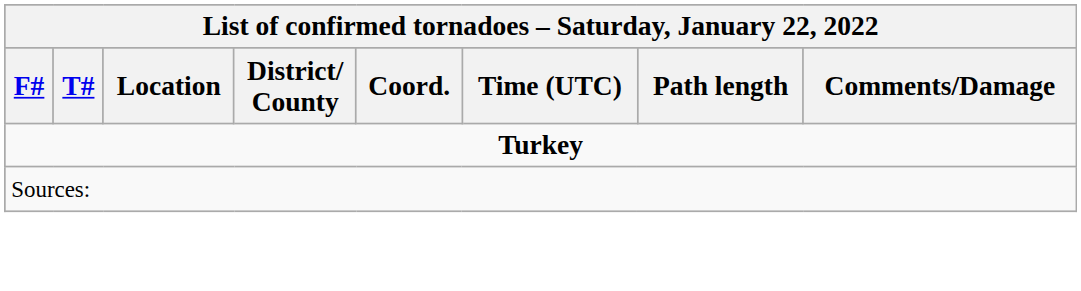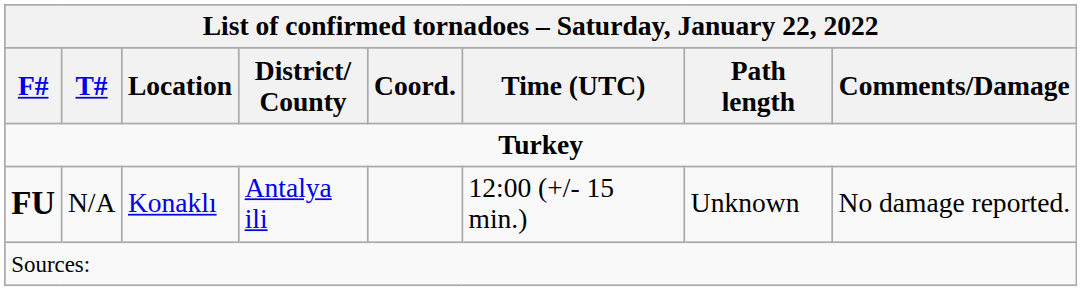+ row: (33, 203)
